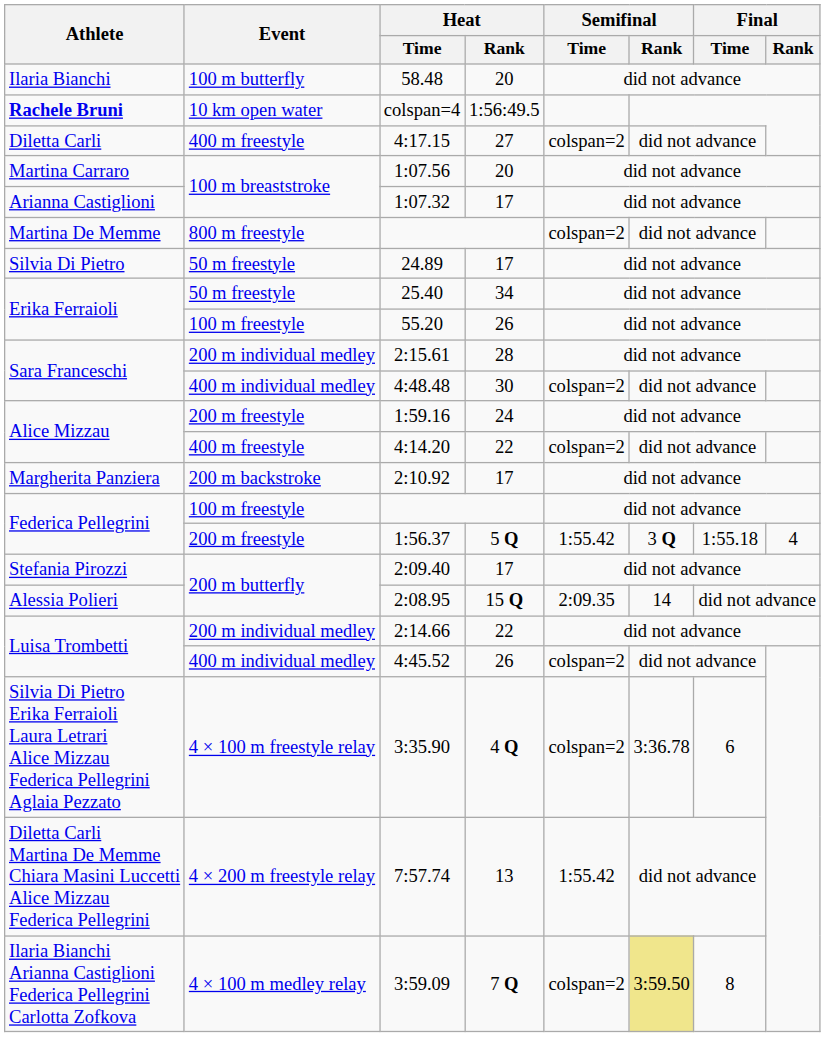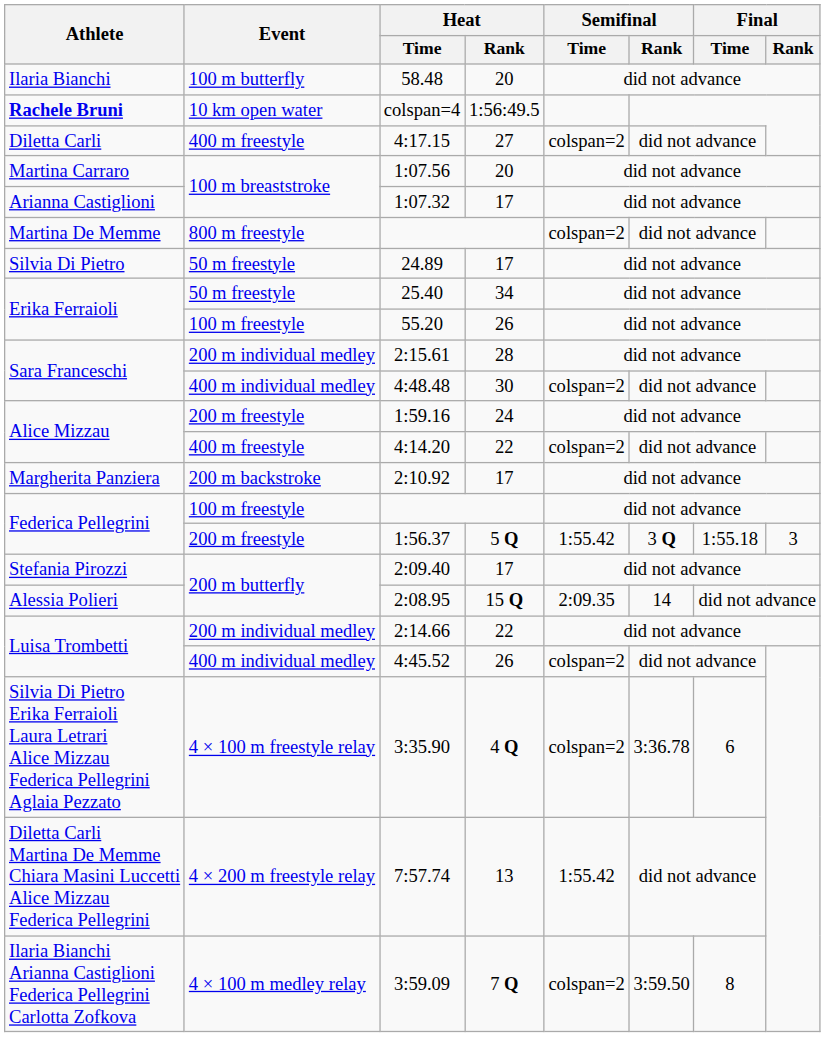(793, 539) 4 -> (793, 539) 3
(662, 984) khaki background -> (662, 984) no background
